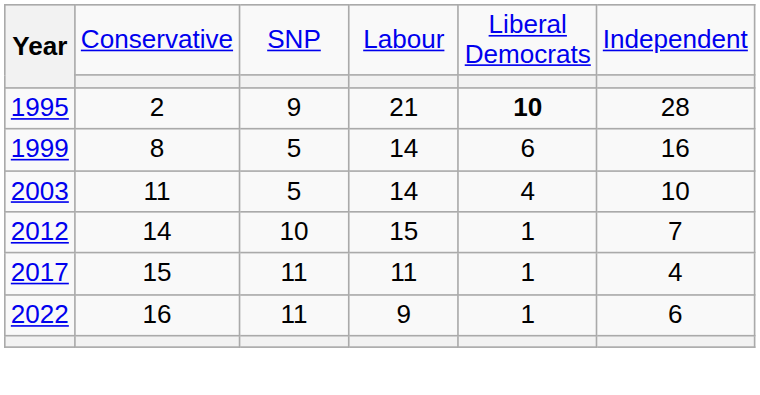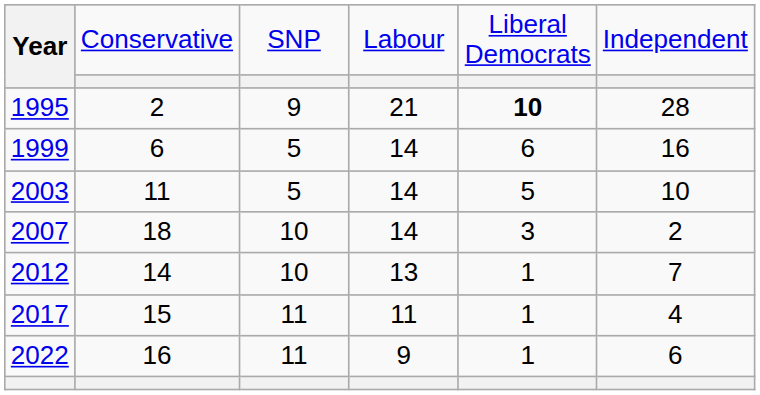(157, 149) 8 -> (157, 149) 6
(528, 190) 4 -> (528, 190) 5
+ row: (40, 231)
(404, 231) 15 -> (404, 273) 13
